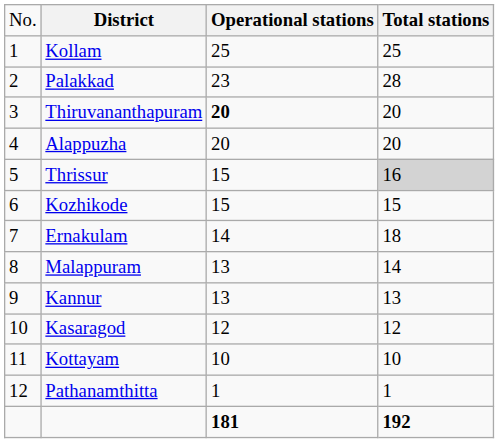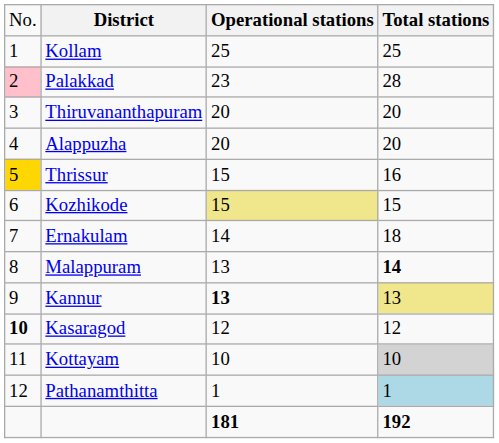(14, 82) no background -> (14, 82) pink background
(220, 112) bold -> (220, 112) normal
(14, 174) no background -> (14, 174) gold background
(392, 174) lightgrey background -> (392, 174) no background
(220, 205) no background -> (220, 205) khaki background
(392, 267) normal -> (392, 267) bold
(220, 298) normal -> (220, 298) bold
(392, 298) no background -> (392, 298) khaki background
(18, 329) normal -> (18, 329) bold
(392, 359) no background -> (392, 359) lightgrey background
(387, 390) no background -> (387, 390) lightblue background
